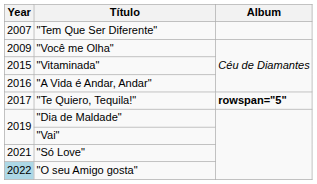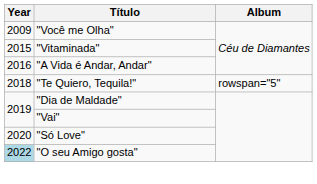- row: (97, 30)
(19, 100) 2017 -> (19, 83) 2018
(252, 100) bold -> (249, 83) normal
(19, 153) 2021 -> (19, 135) 2020
